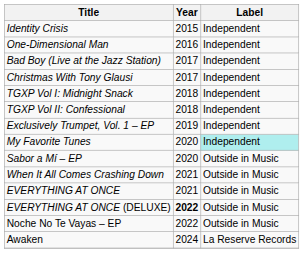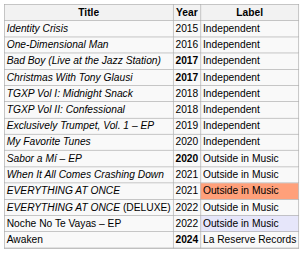(187, 61) normal -> (187, 61) bold
(187, 77) normal -> (187, 77) bold
(231, 142) paleturquoise background -> (231, 142) no background
(187, 158) normal -> (187, 158) bold
(241, 191) no background -> (241, 191) lightsalmon background
(187, 207) bold -> (187, 207) normal
(241, 223) no background -> (241, 223) lavender background
(187, 239) normal -> (187, 239) bold
